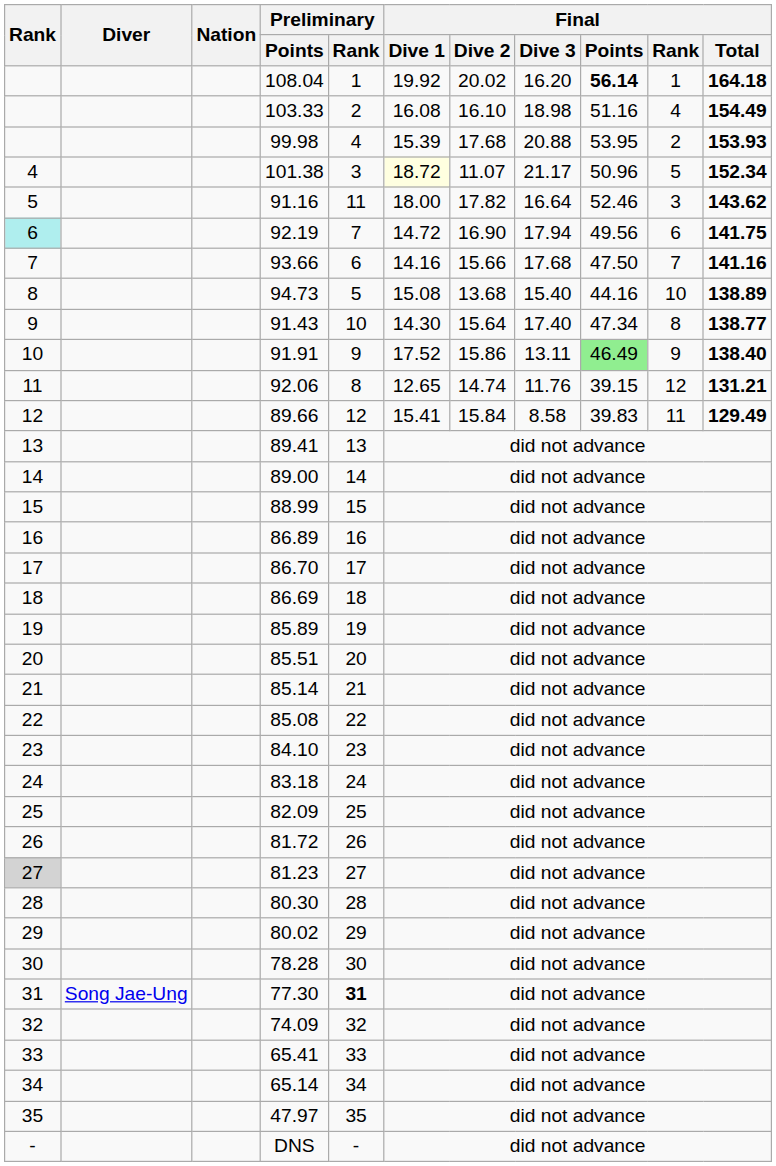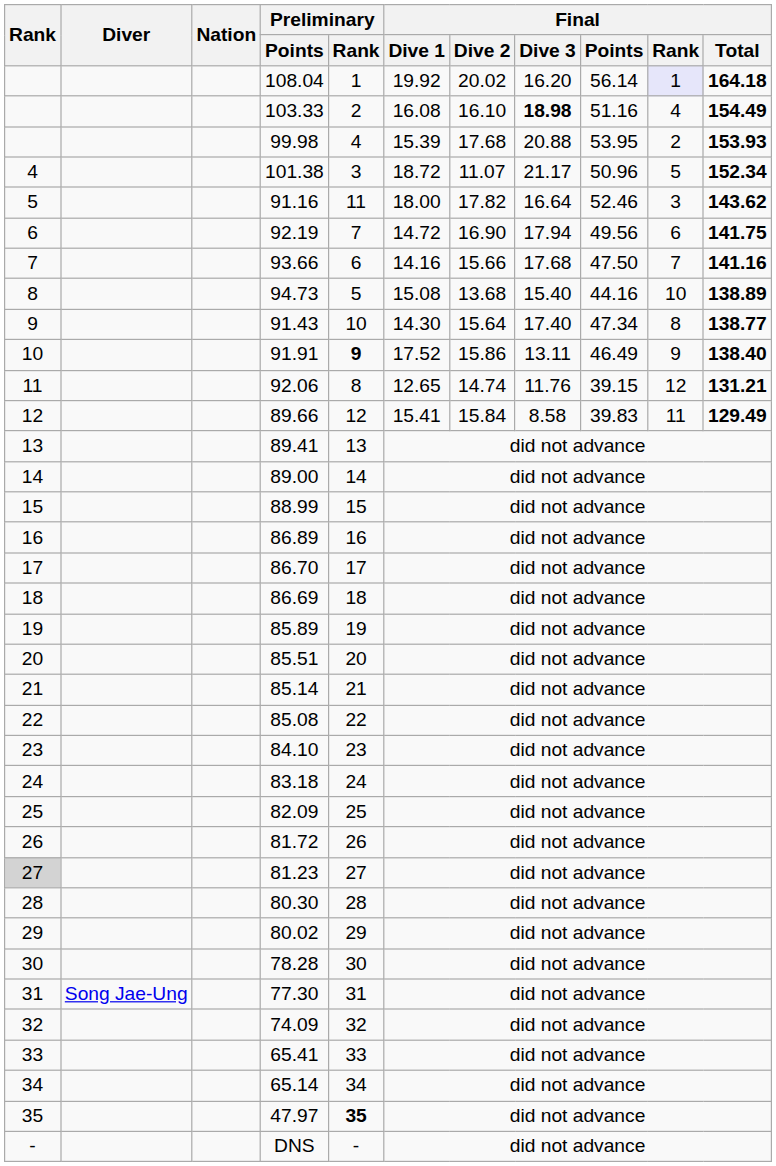(614, 80) bold -> (614, 80) normal
(676, 80) no background -> (676, 80) lavender background
(548, 111) normal -> (548, 111) bold
(417, 171) lightyellow background -> (417, 171) no background
(32, 232) paleturquoise background -> (32, 232) no background
(356, 354) normal -> (356, 354) bold
(614, 354) lightgreen background -> (614, 354) no background
(356, 994) bold -> (356, 994) normal
(356, 1115) normal -> (356, 1115) bold
